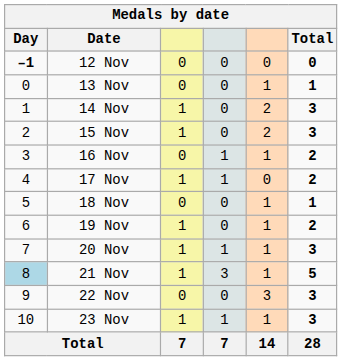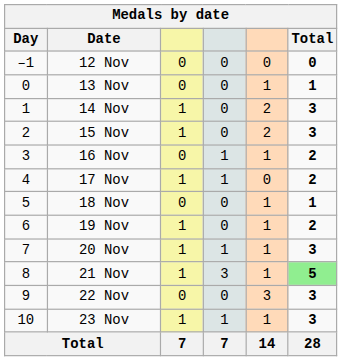(26, 63) bold -> (26, 63) normal
(26, 273) lightblue background -> (26, 273) no background
(312, 273) no background -> (312, 273) lightgreen background
